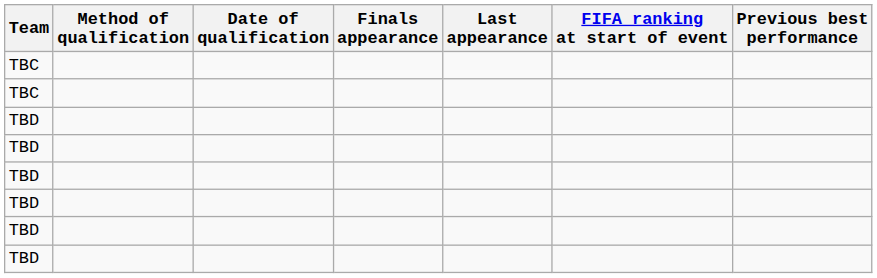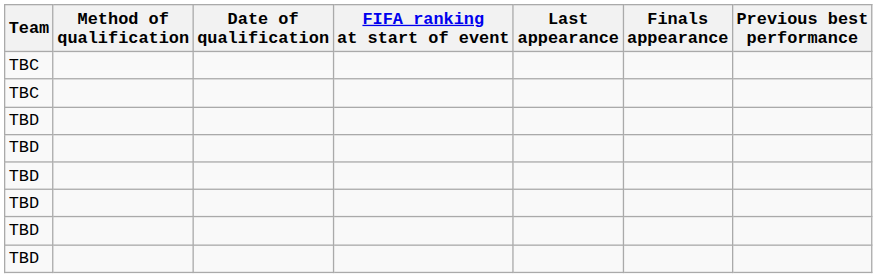columns swapped: (388, 28) <-> (642, 28)
